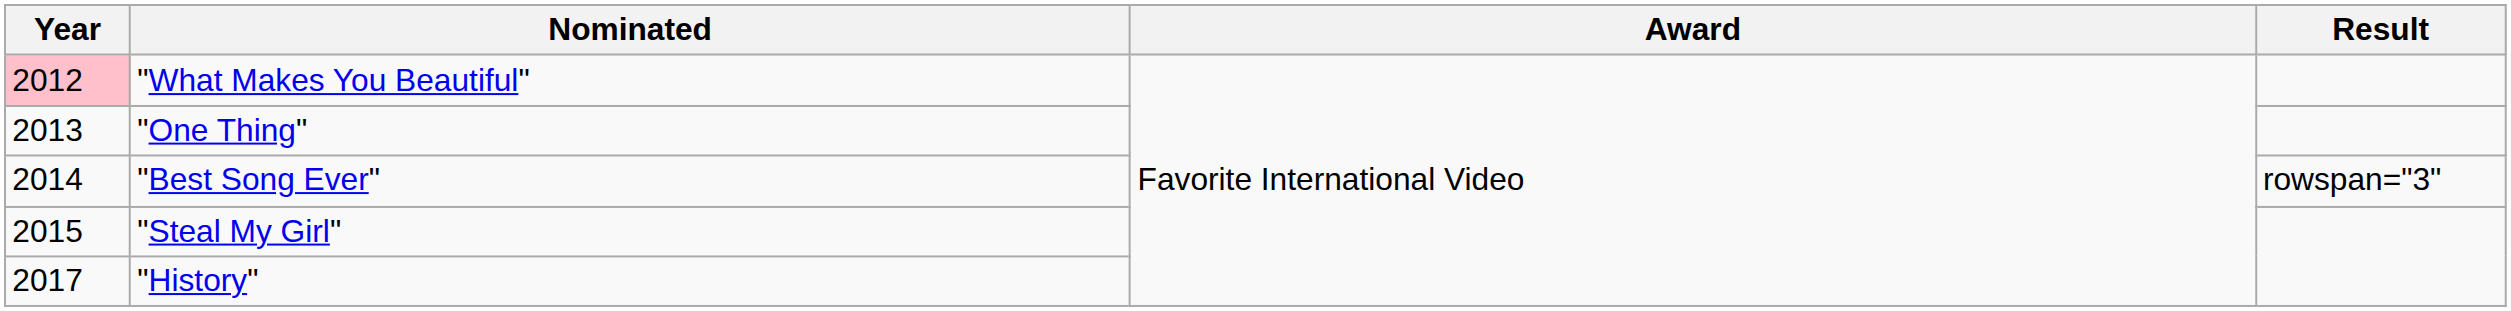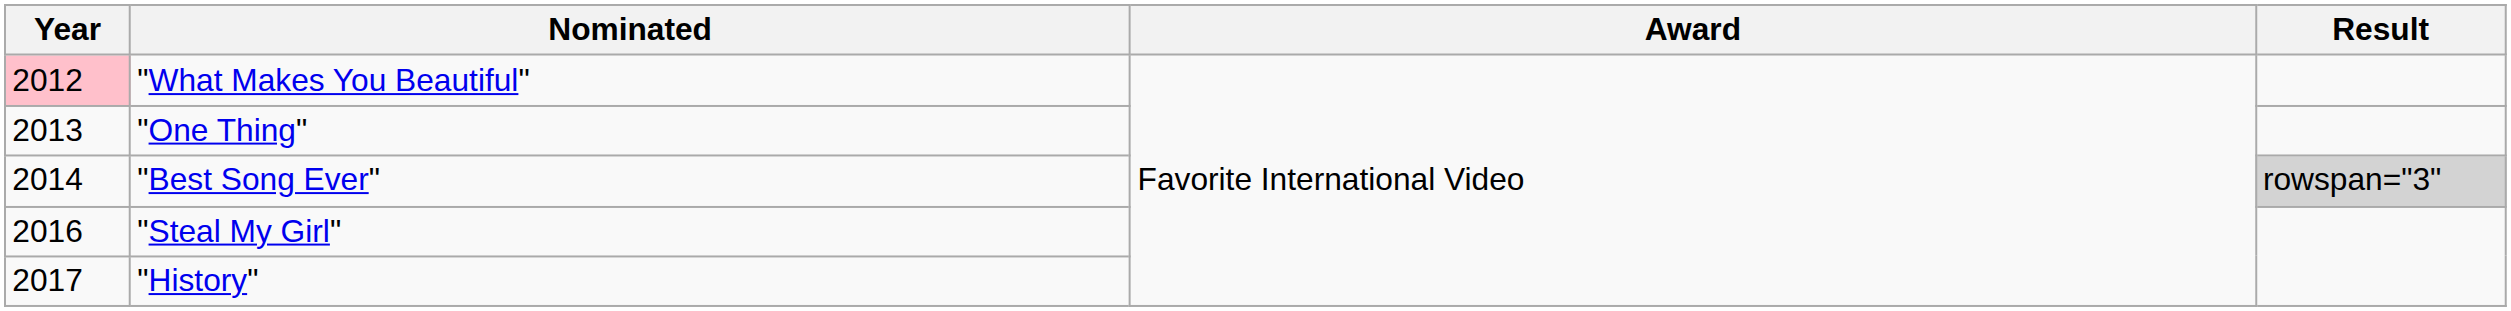(2352, 180) no background -> (2352, 180) lightgrey background
(48, 230) 2015 -> (48, 230) 2016
